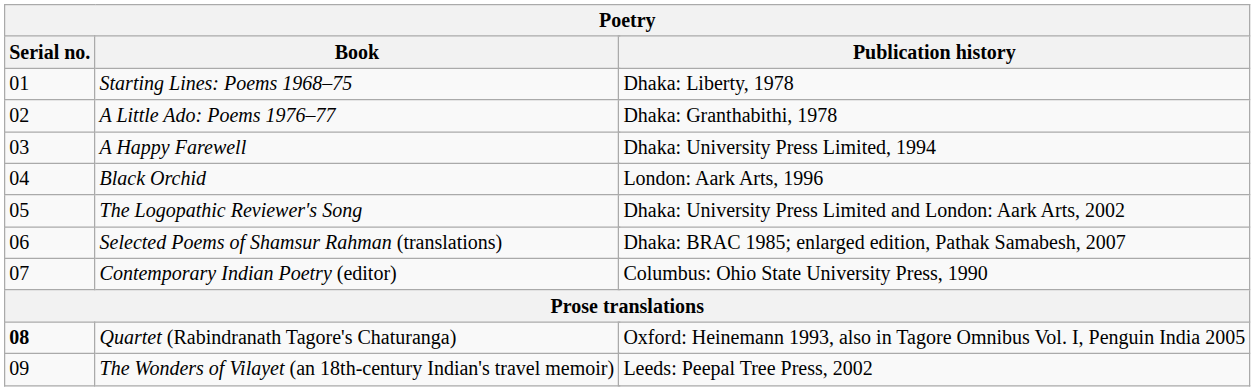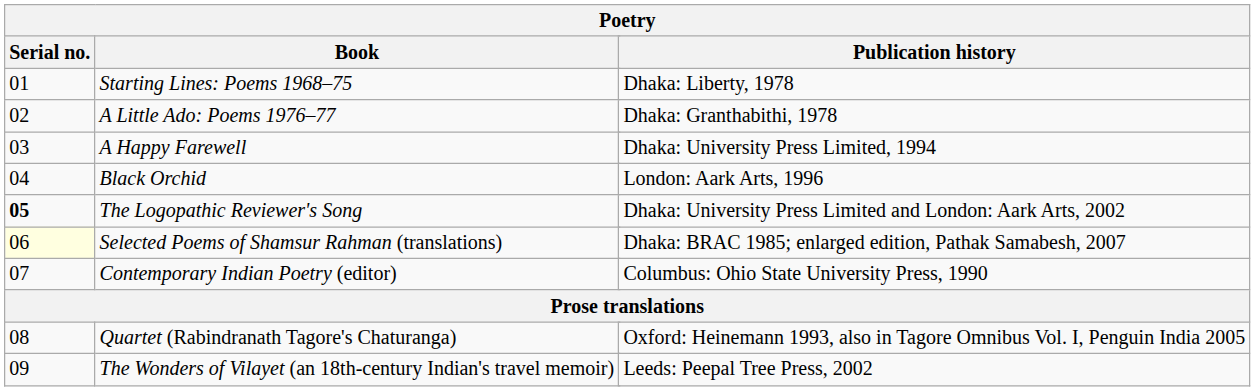(19, 210) normal -> (19, 210) bold
(19, 242) no background -> (19, 242) lightyellow background
(19, 337) bold -> (19, 337) normal
